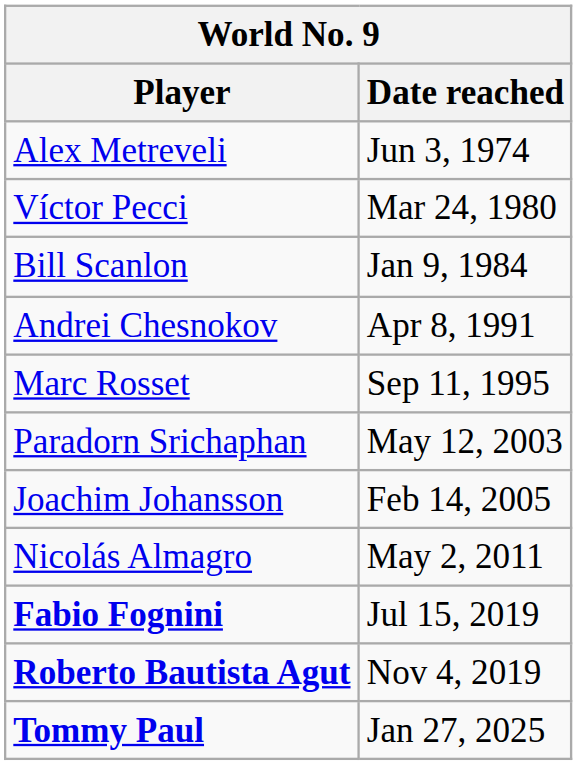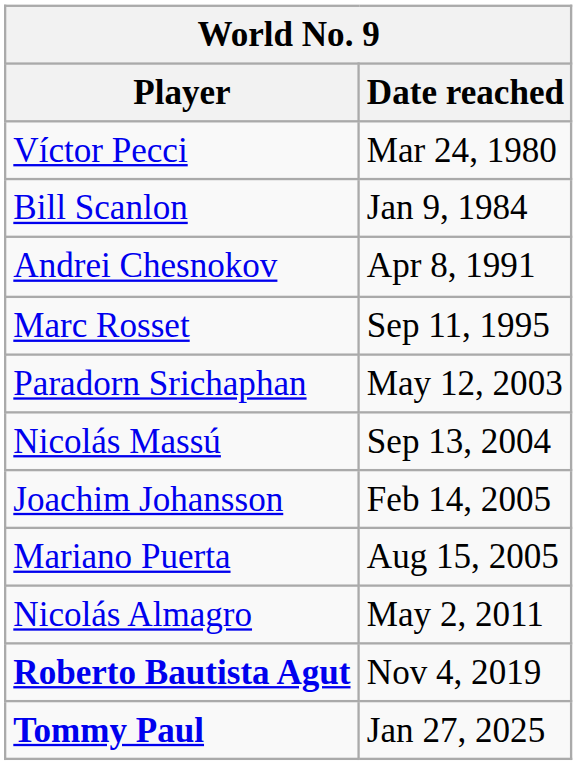- row: (120, 150)
+ row: (117, 439)
+ row: (122, 555)
- row: (118, 613)
